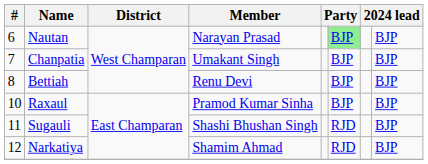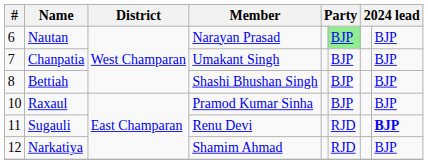(222, 81) Renu Devi -> (255, 81) Shashi Bhushan Singh
(255, 125) Shashi Bhushan Singh -> (222, 125) Renu Devi
(386, 125) normal -> (387, 125) bold
